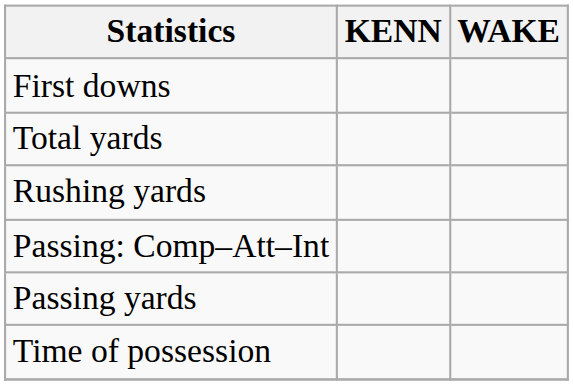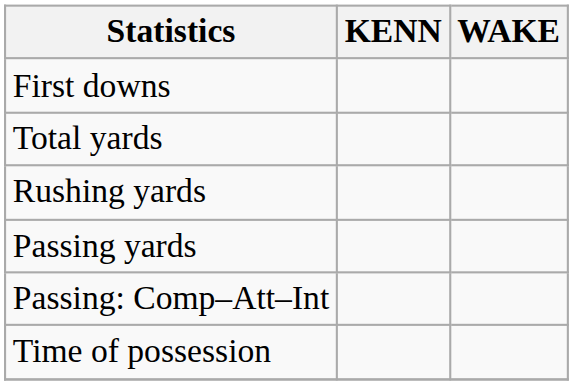rows swapped: (105, 298) <-> (171, 244)
